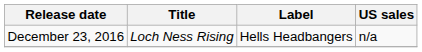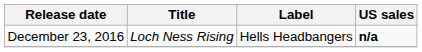(368, 36) normal -> (368, 36) bold
